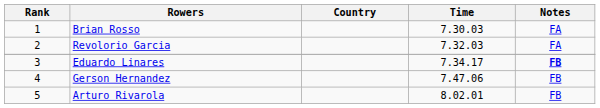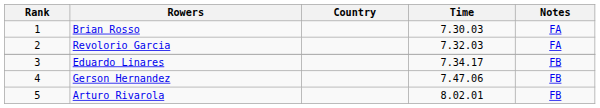(555, 62) bold -> (555, 62) normal
